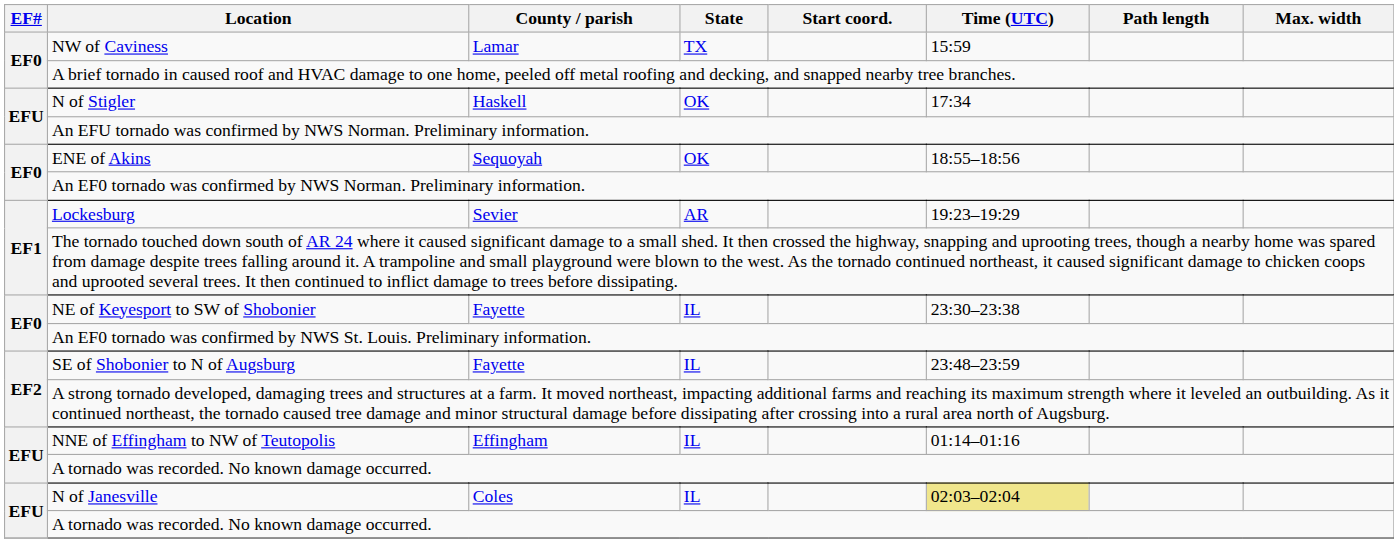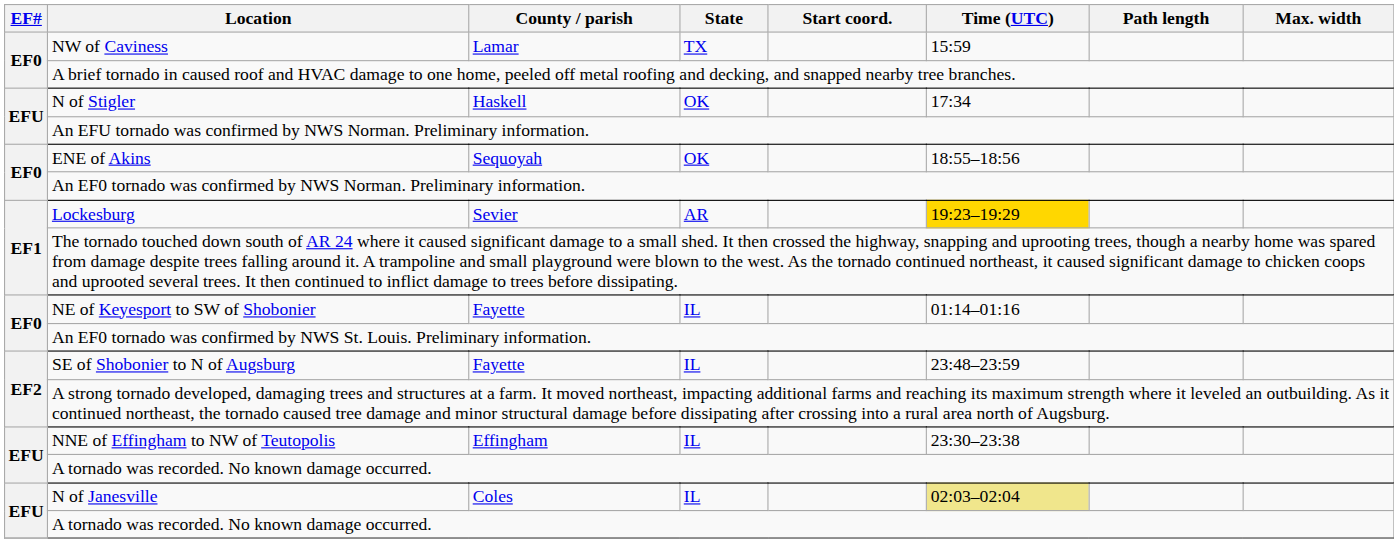(975, 213) no background -> (975, 213) gold background
(975, 309) 23:30–23:38 -> (975, 309) 01:14–01:16
(975, 440) 01:14–01:16 -> (975, 440) 23:30–23:38
